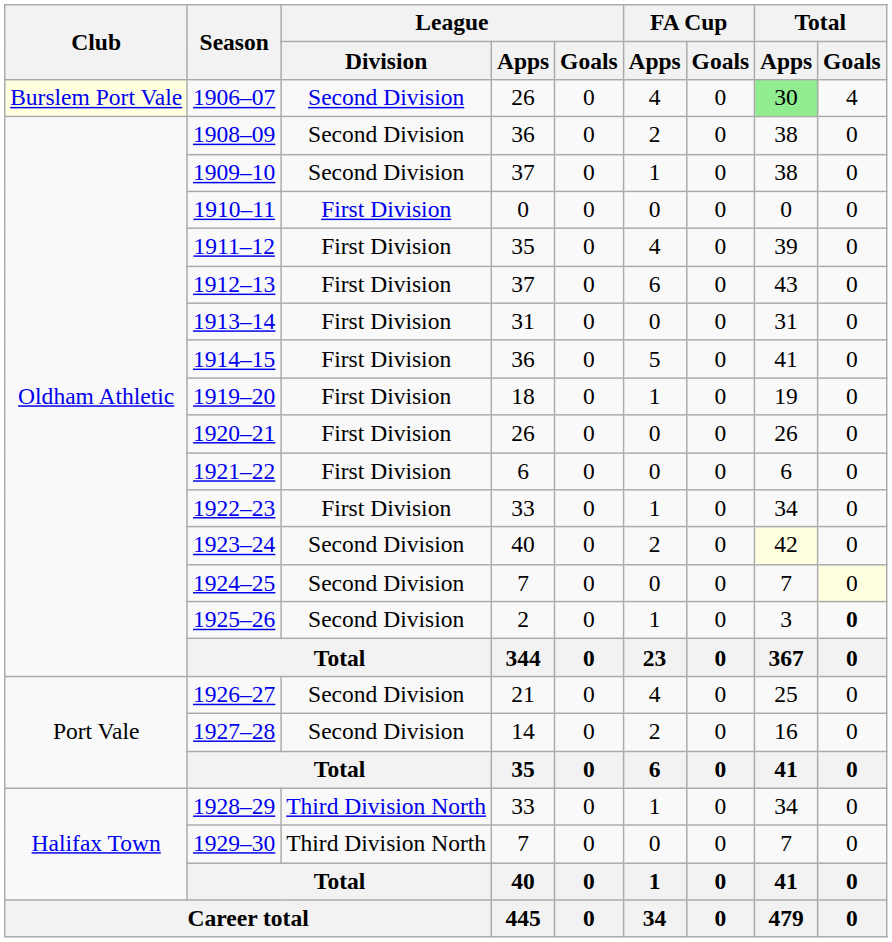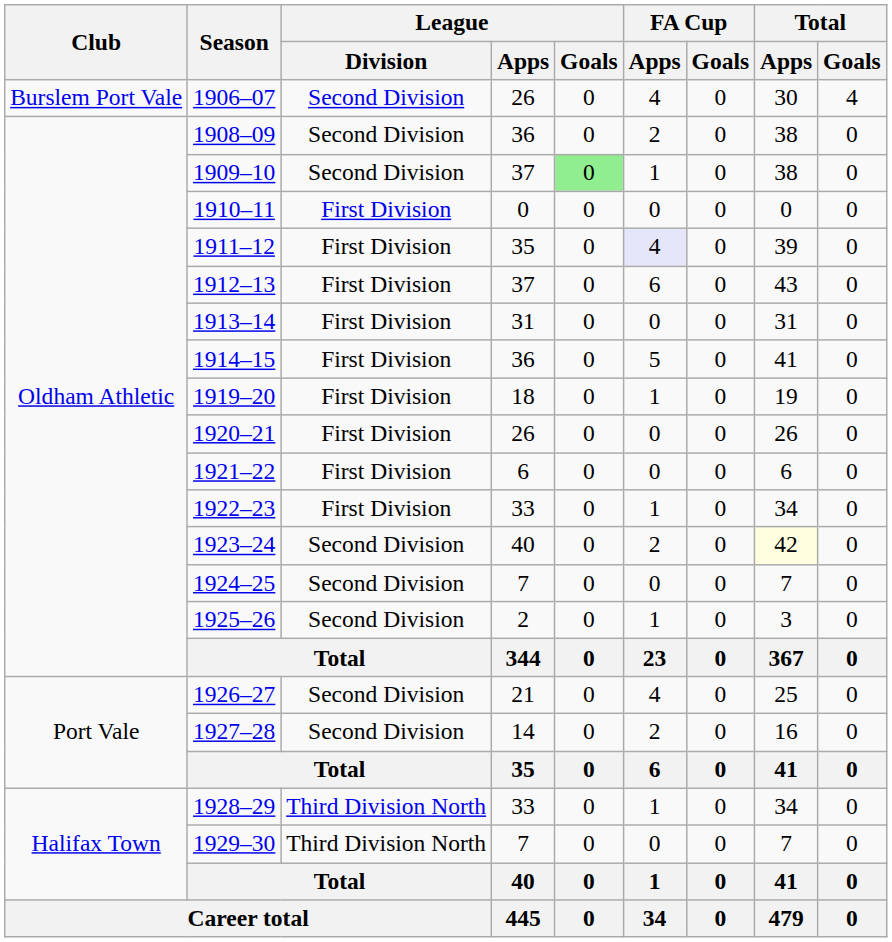(96, 97) lightyellow background -> (96, 97) no background
(786, 97) lightgreen background -> (786, 97) no background
(589, 172) no background -> (589, 172) lightgreen background
(655, 246) no background -> (655, 246) lavender background
(852, 582) lightyellow background -> (852, 582) no background
(852, 619) bold -> (852, 619) normal
